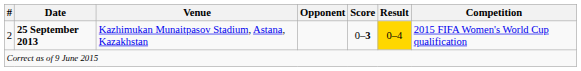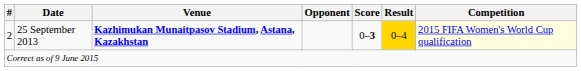(48, 35) bold -> (46, 35) normal
(192, 35) normal -> (194, 35) bold
(481, 35) no background -> (486, 35) lightyellow background
